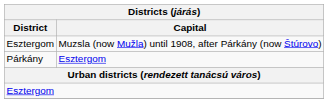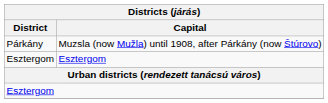(30, 43) Esztergom -> (25, 43) Párkány
(25, 59) Párkány -> (30, 59) Esztergom
